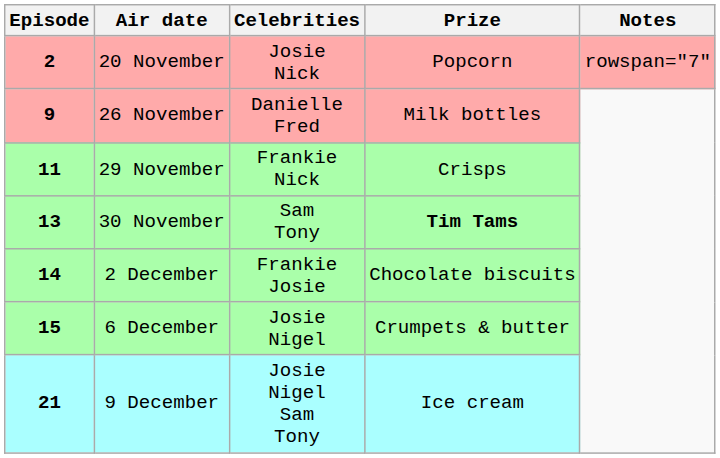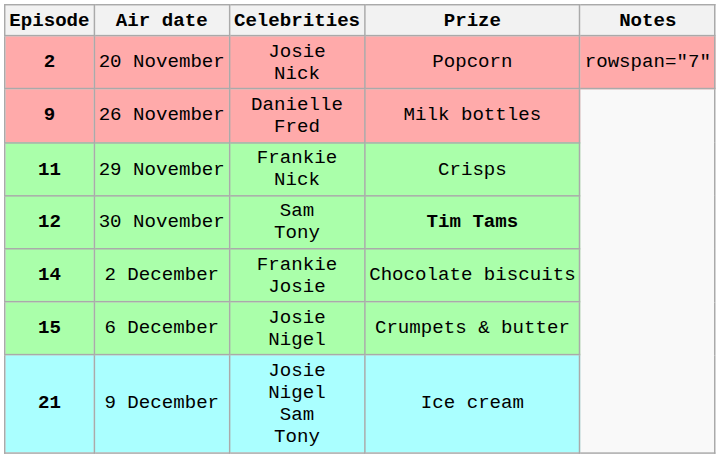(49, 222) 13 -> (49, 222) 12
